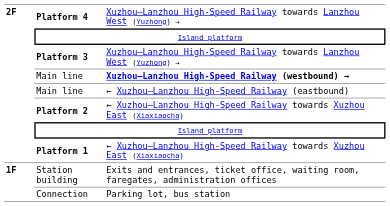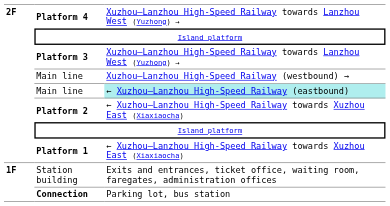(228, 76) bold -> (228, 76) normal
(228, 91) no background -> (228, 91) paleturquoise background
(62, 194) normal -> (62, 194) bold
